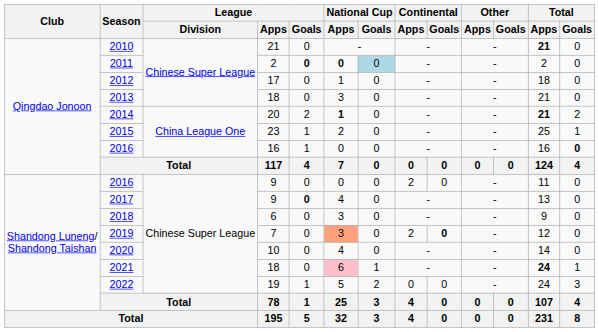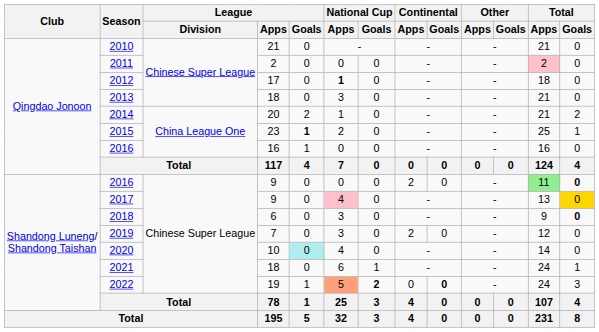(544, 47) bold -> (544, 47) normal
(307, 64) bold -> (307, 64) normal
(341, 64) bold -> (341, 64) normal
(377, 64) lightblue background -> (377, 64) no background
(544, 64) no background -> (544, 64) pink background
(341, 81) normal -> (341, 81) bold
(341, 115) bold -> (341, 115) normal
(544, 115) bold -> (544, 115) normal
(307, 132) normal -> (307, 132) bold
(577, 149) bold -> (577, 149) normal
(544, 183) no background -> (544, 183) lightgreen background
(577, 183) normal -> (577, 183) bold
(307, 200) bold -> (307, 200) normal
(341, 200) no background -> (341, 200) pink background
(577, 200) no background -> (577, 200) gold background
(577, 217) normal -> (577, 217) bold
(341, 234) lightsalmon background -> (341, 234) no background
(444, 234) bold -> (444, 234) normal
(307, 251) no background -> (307, 251) paleturquoise background
(341, 268) pink background -> (341, 268) no background
(544, 268) bold -> (544, 268) normal
(341, 285) no background -> (341, 285) lightsalmon background
(377, 285) normal -> (377, 285) bold
(444, 285) normal -> (444, 285) bold
